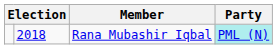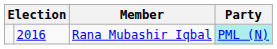(31, 34) 2018 -> (31, 34) 2016
